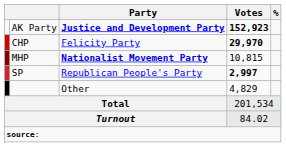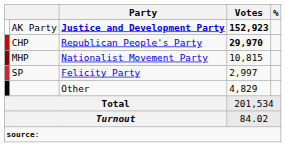(101, 42) Felicity Party -> (132, 42) Republican People's Party
(135, 58) bold -> (135, 58) normal
(132, 73) Republican People's Party -> (101, 73) Felicity Party
(243, 73) bold -> (243, 73) normal
